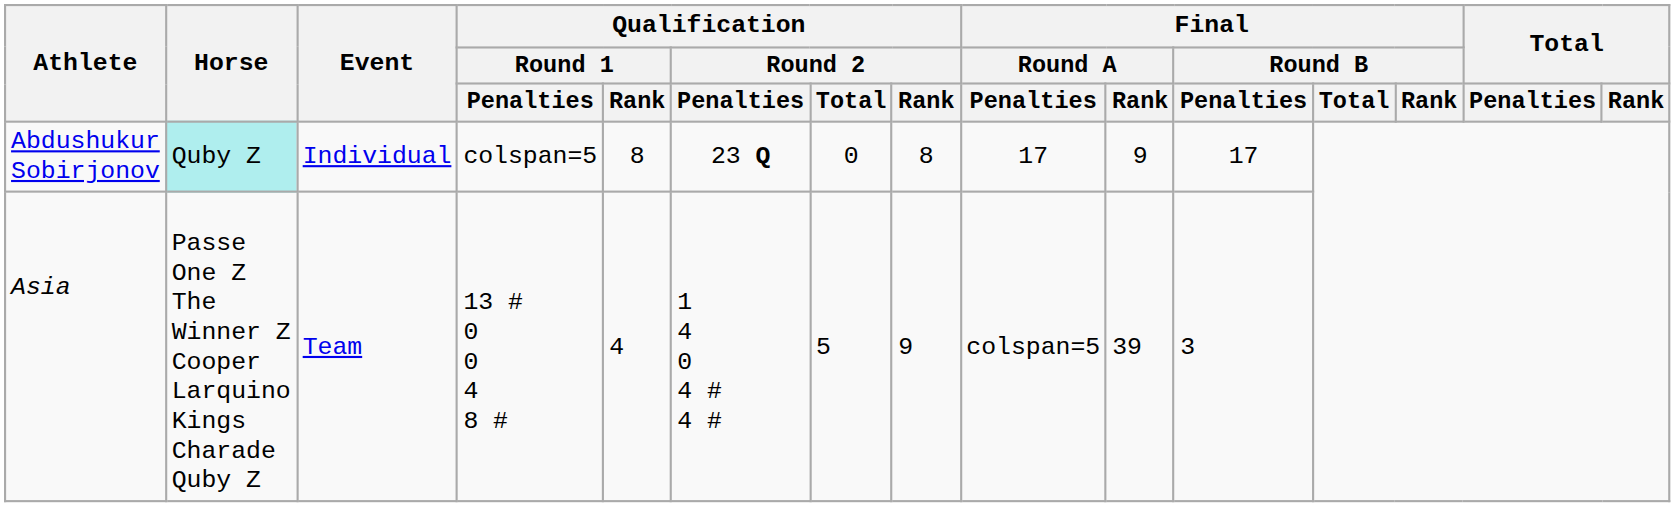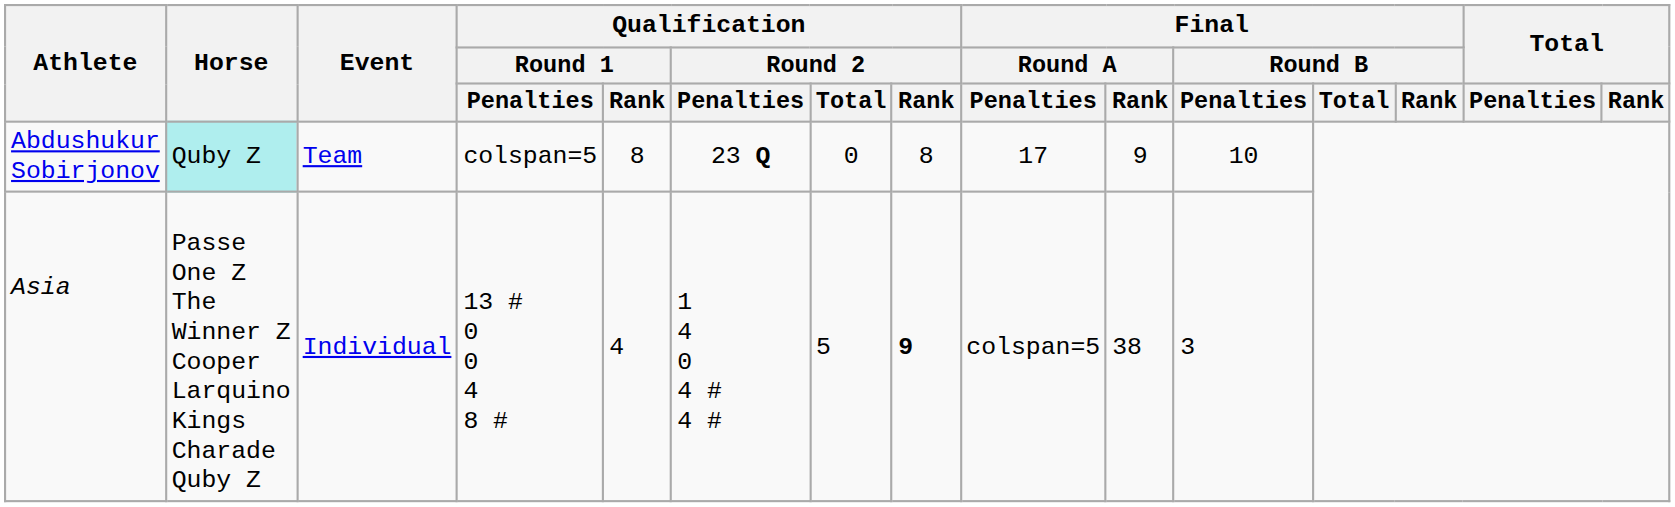(377, 156) Individual -> (332, 156) Team
(1244, 156) 17 -> (1244, 156) 10
(332, 346) Team -> (377, 346) Individual
(906, 346) normal -> (906, 346) bold
(1127, 346) 39 -> (1127, 346) 38
